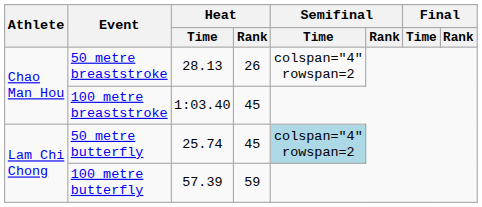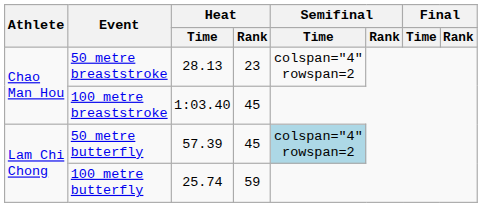(252, 66) 26 -> (252, 66) 23
(202, 144) 25.74 -> (202, 144) 57.39
(202, 182) 57.39 -> (202, 182) 25.74
